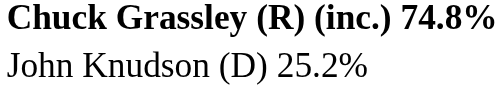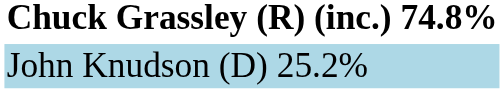(187, 65) no background -> (187, 65) lightblue background
